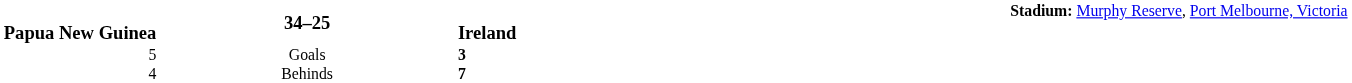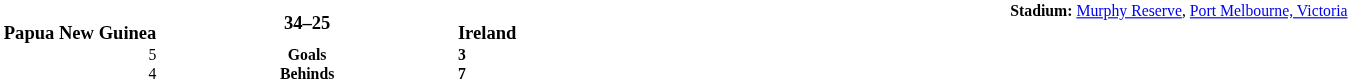(307, 64) normal -> (307, 64) bold
